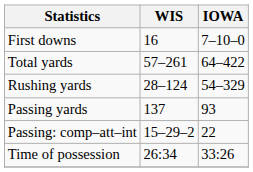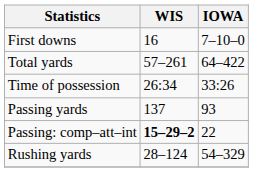rows swapped: (50, 85) <-> (64, 155)
(169, 132) normal -> (169, 132) bold
